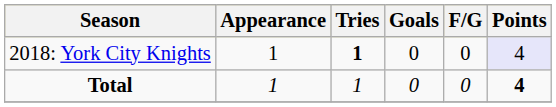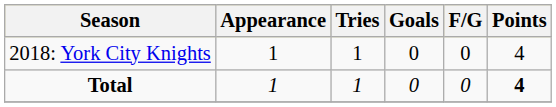(357, 53) bold -> (357, 53) normal
(519, 53) lavender background -> (519, 53) no background
